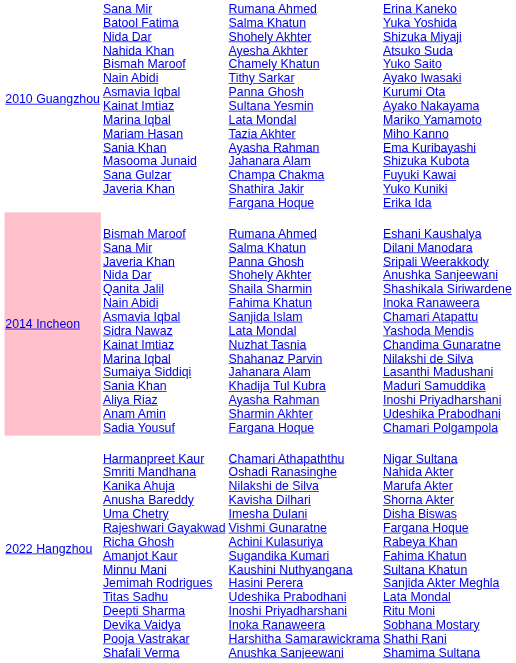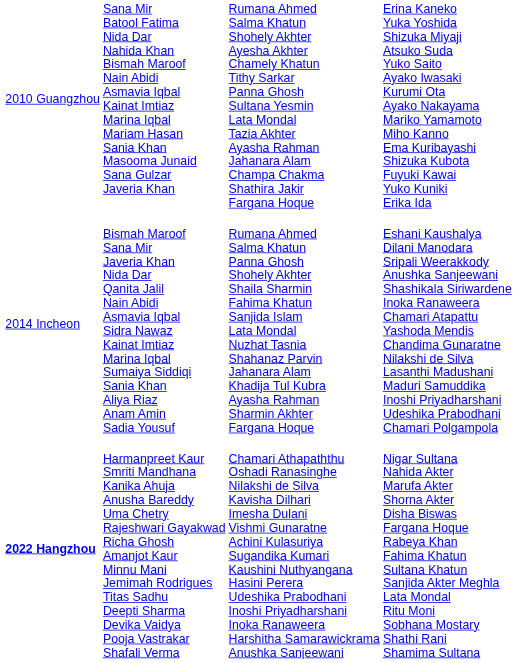(43, 324) pink background -> (43, 324) no background
(49, 548) normal -> (50, 548) bold
